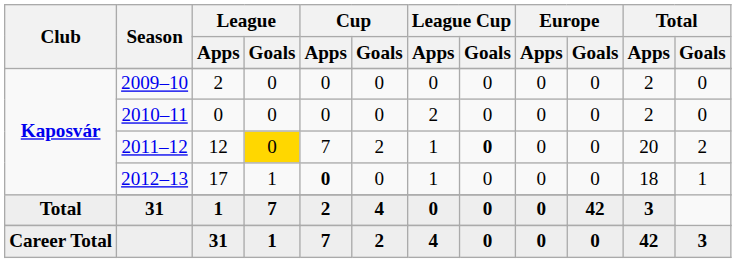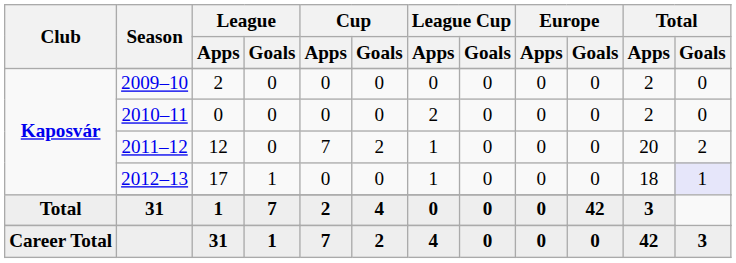(272, 147) gold background -> (272, 147) no background
(487, 147) bold -> (487, 147) normal
(326, 178) bold -> (326, 178) normal
(702, 178) no background -> (702, 178) lavender background
